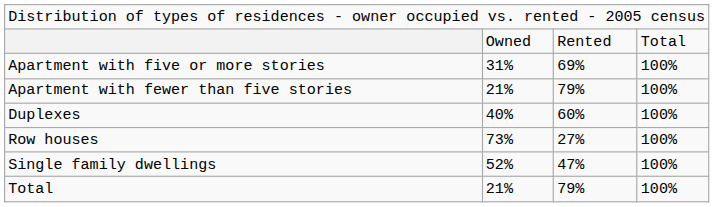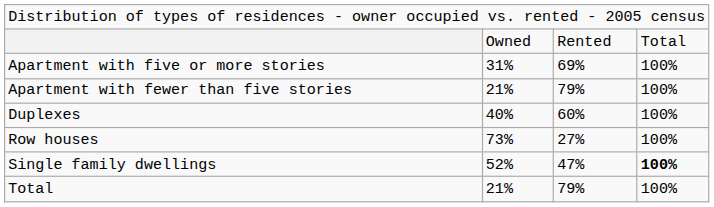(659, 164) normal -> (659, 164) bold
